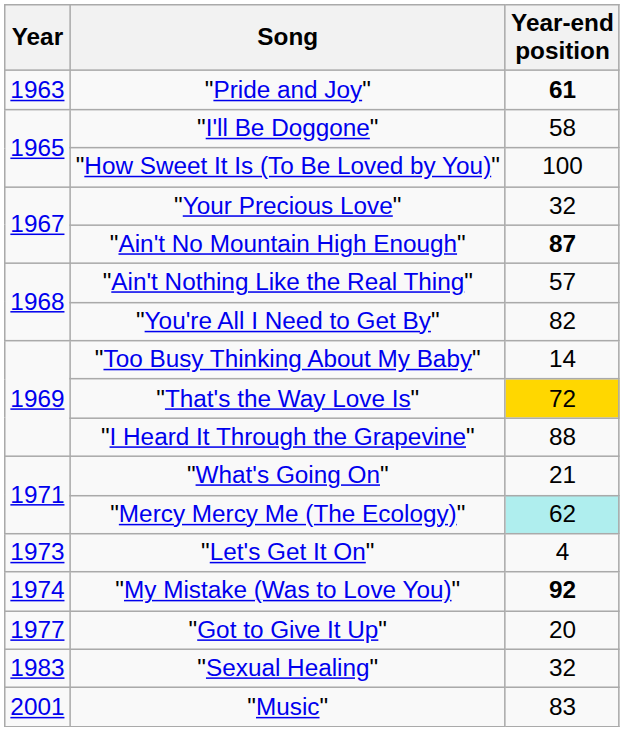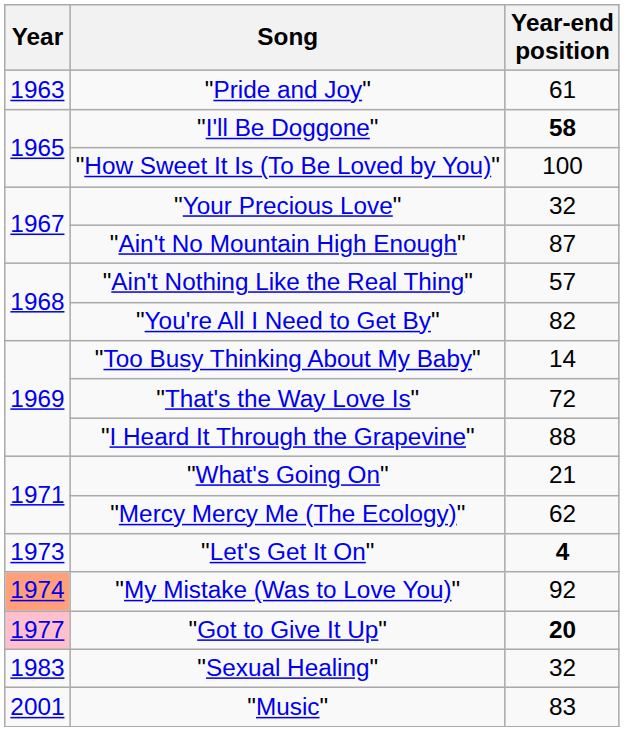(562, 89) bold -> (562, 89) normal
(562, 128) normal -> (562, 128) bold
(562, 243) bold -> (562, 243) normal
(562, 398) gold background -> (562, 398) no background
(562, 513) paleturquoise background -> (562, 513) no background
(562, 552) normal -> (562, 552) bold
(37, 591) no background -> (37, 591) lightsalmon background
(562, 591) bold -> (562, 591) normal
(37, 629) no background -> (37, 629) pink background
(562, 629) normal -> (562, 629) bold
